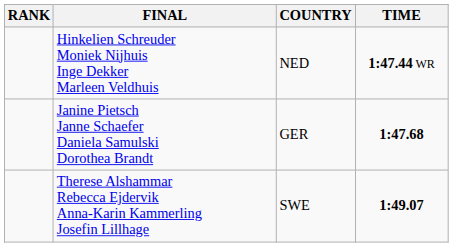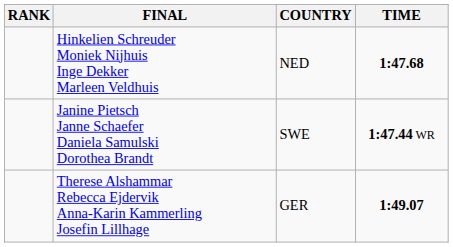(402, 63) 1:47.44 WR -> (402, 63) 1:47.68
(294, 134) GER -> (295, 134) SWE
(402, 134) 1:47.68 -> (402, 134) 1:47.44 WR
(295, 205) SWE -> (294, 205) GER
